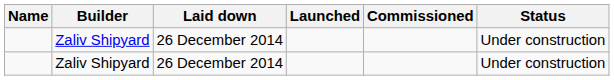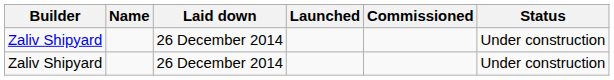columns swapped: (28, 16) <-> (102, 16)
